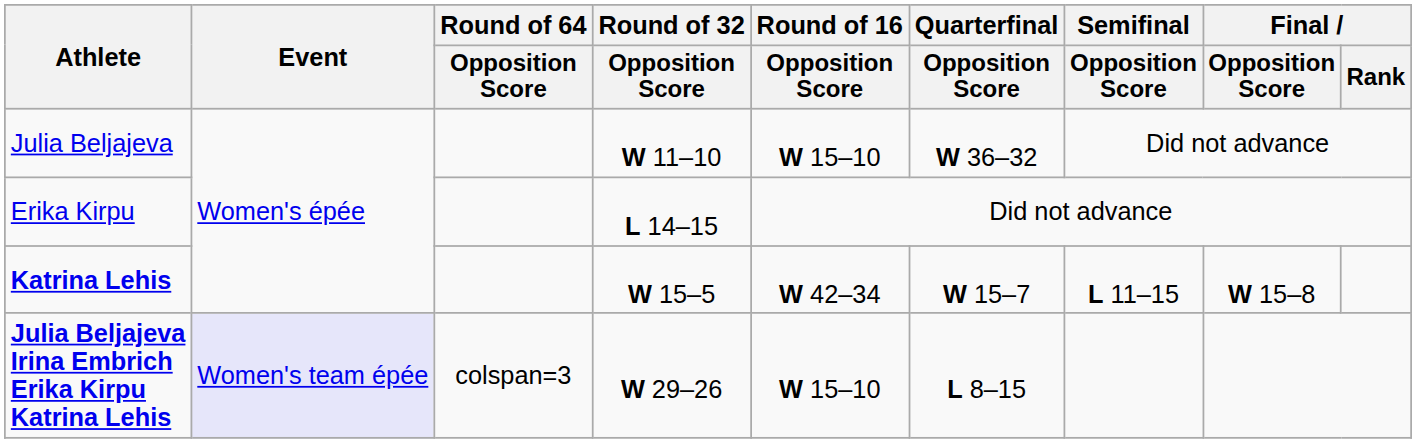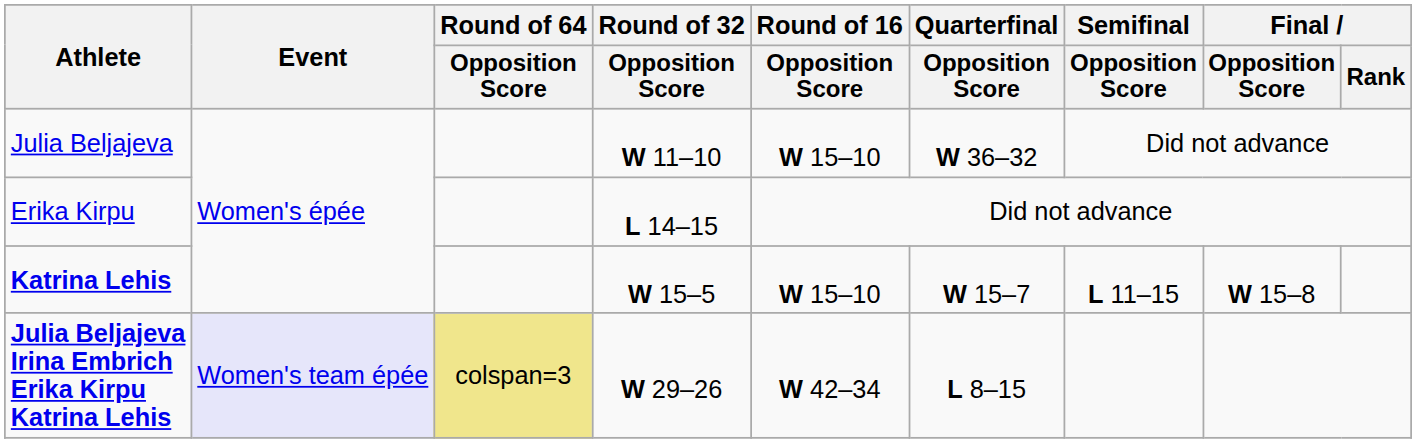(830, 294) W 42–34 -> (830, 294) W 15–10
(513, 376) no background -> (513, 376) khaki background
(830, 390) W 15–10 -> (830, 390) W 42–34
